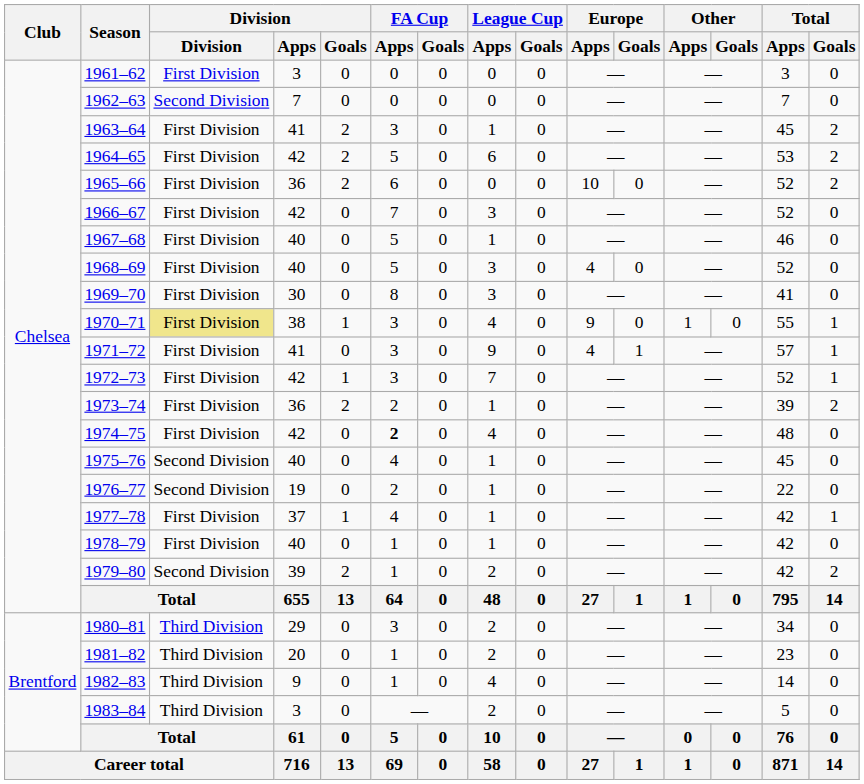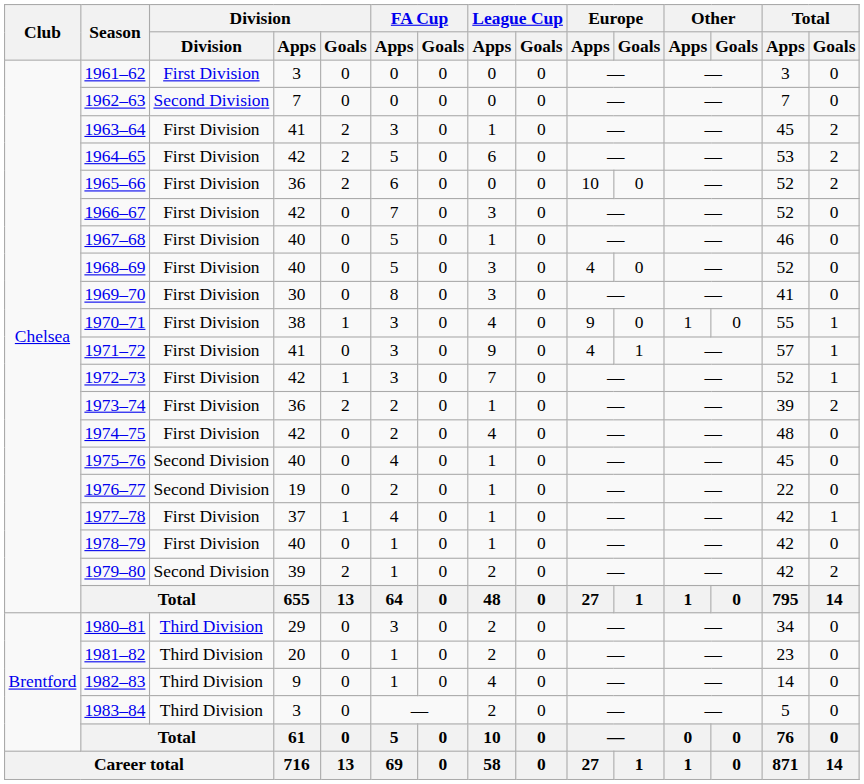(211, 322) khaki background -> (211, 322) no background
(394, 433) bold -> (394, 433) normal
